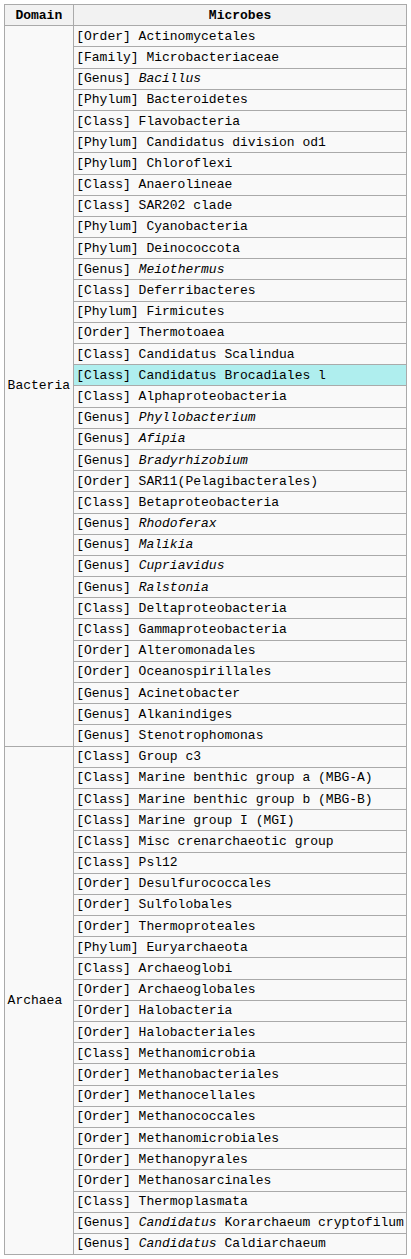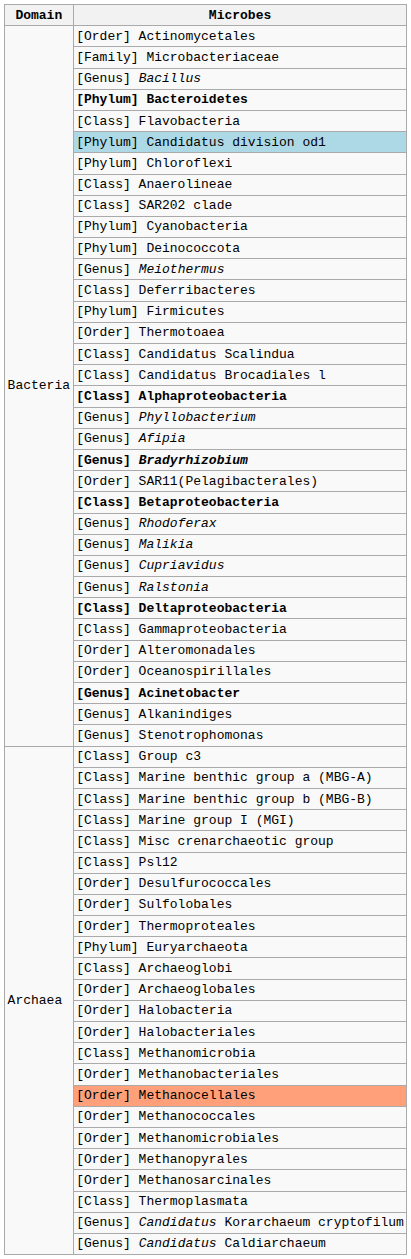(162, 100) normal -> (162, 100) bold
(201, 142) no background -> (201, 142) lightblue background
(201, 375) paleturquoise background -> (201, 375) no background
(182, 396) normal -> (182, 396) bold
(162, 460) normal -> (162, 460) bold
(178, 502) normal -> (178, 502) bold
(182, 608) normal -> (182, 608) bold
(158, 693) normal -> (158, 693) bold
(166, 1096) no background -> (166, 1096) lightsalmon background
